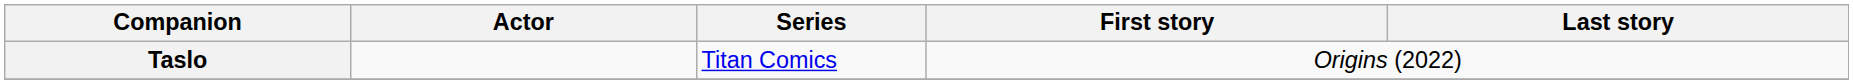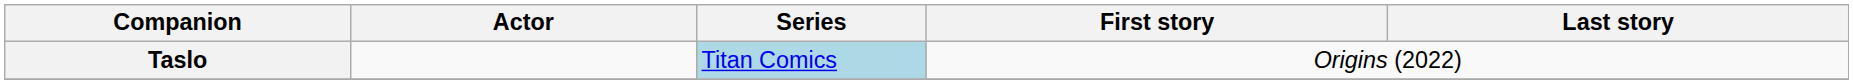(769, 60) no background -> (769, 60) lightblue background
